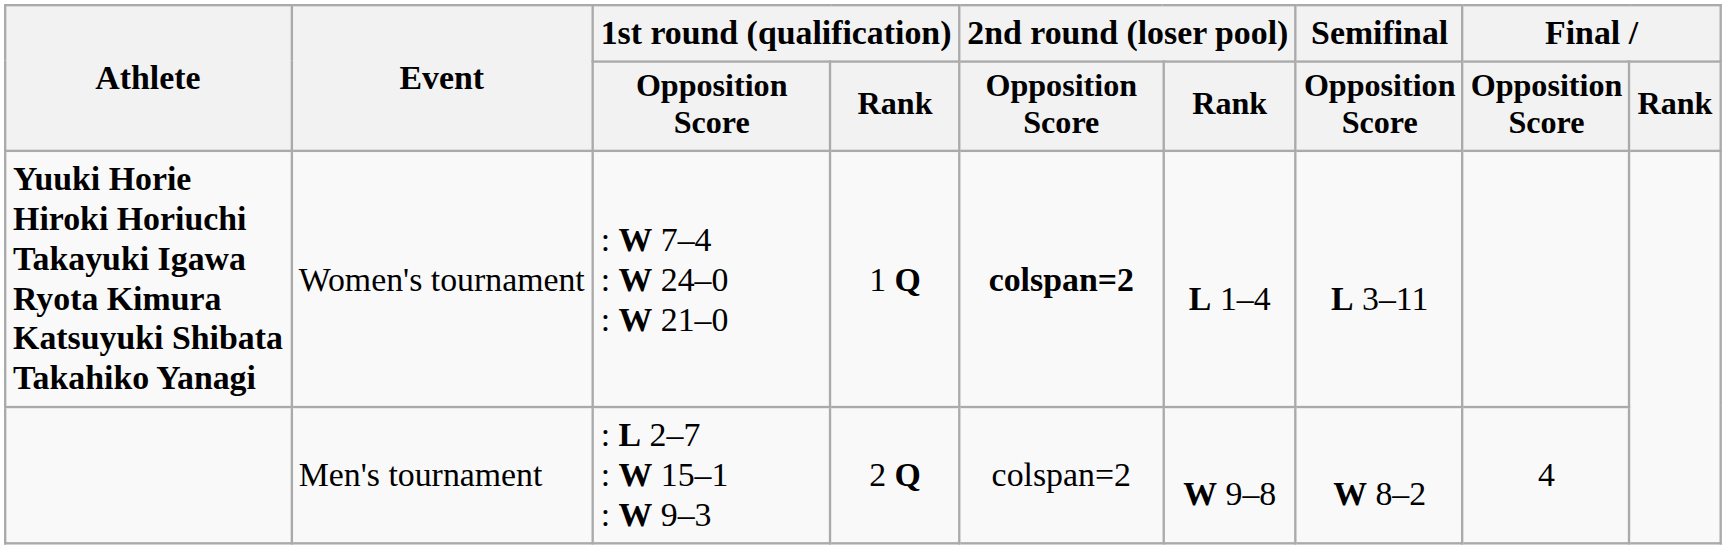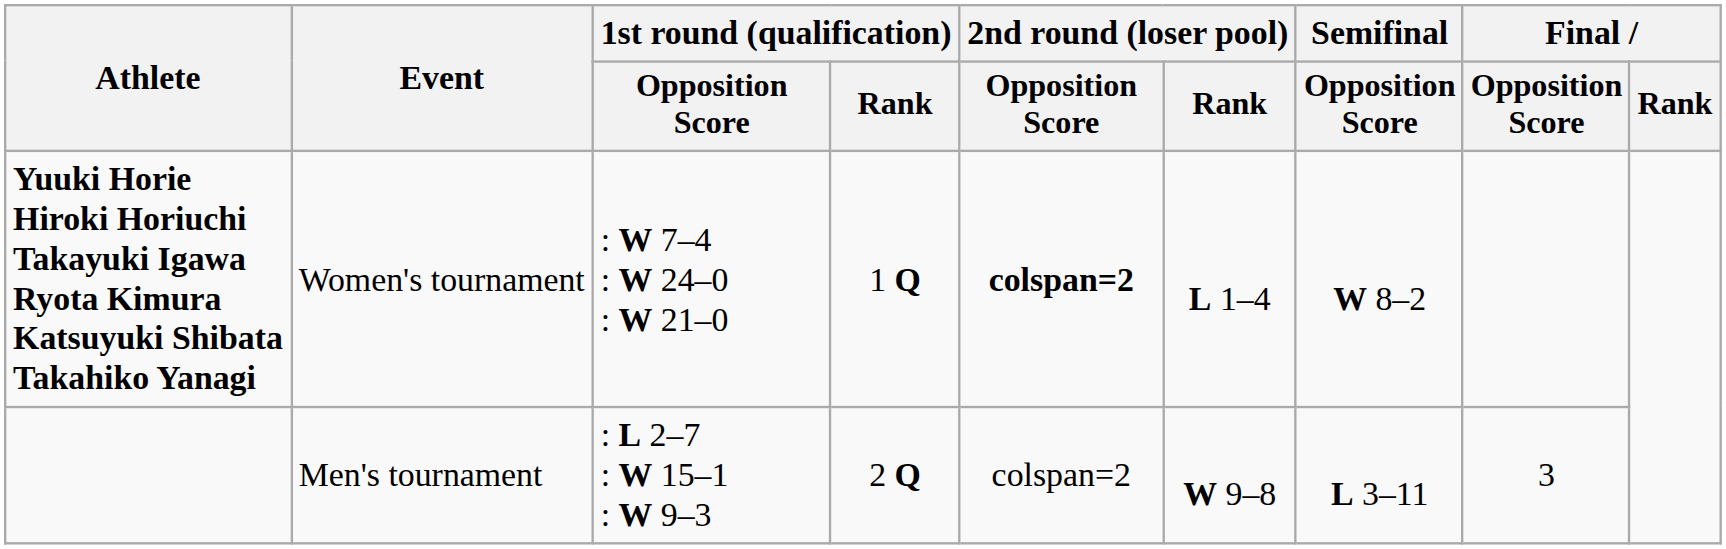(1380, 298) L 3–11 -> (1380, 298) W 8–2
(1380, 494) W 8–2 -> (1380, 494) L 3–11
(1546, 474) 4 -> (1546, 474) 3
